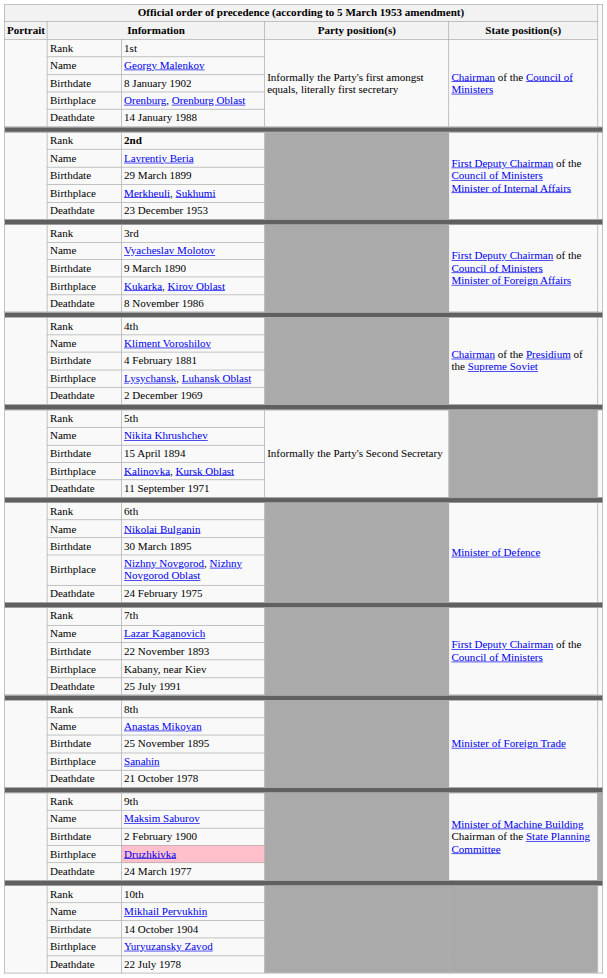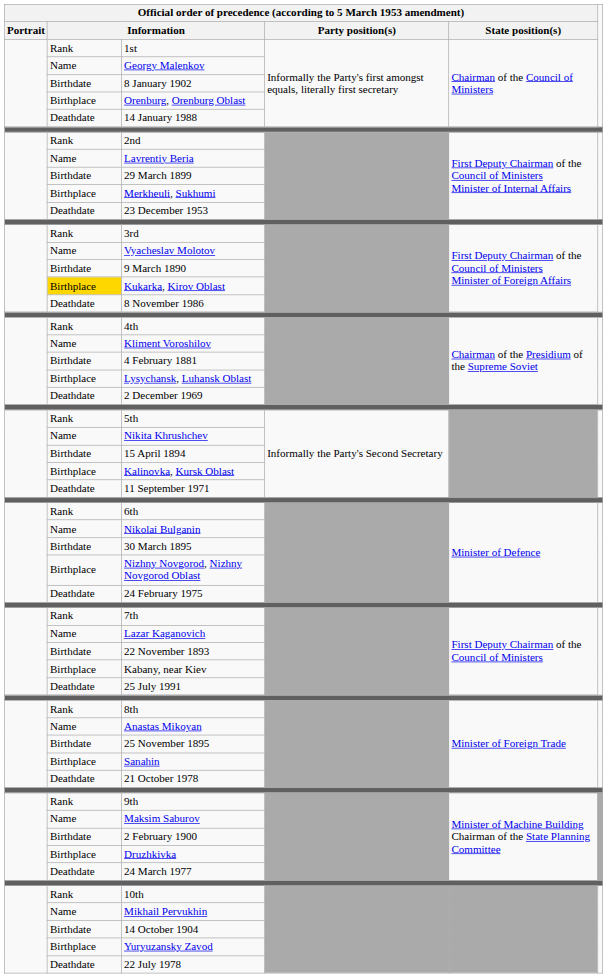(133, 140) bold -> (132, 140) normal
(73, 286) no background -> (73, 286) gold background
(150, 854) pink background -> (150, 854) no background
